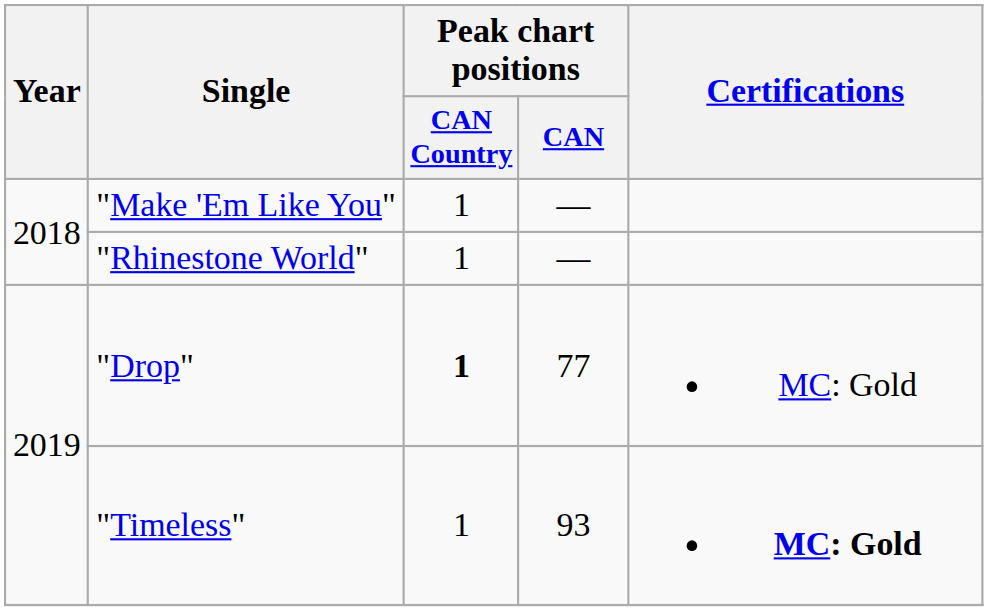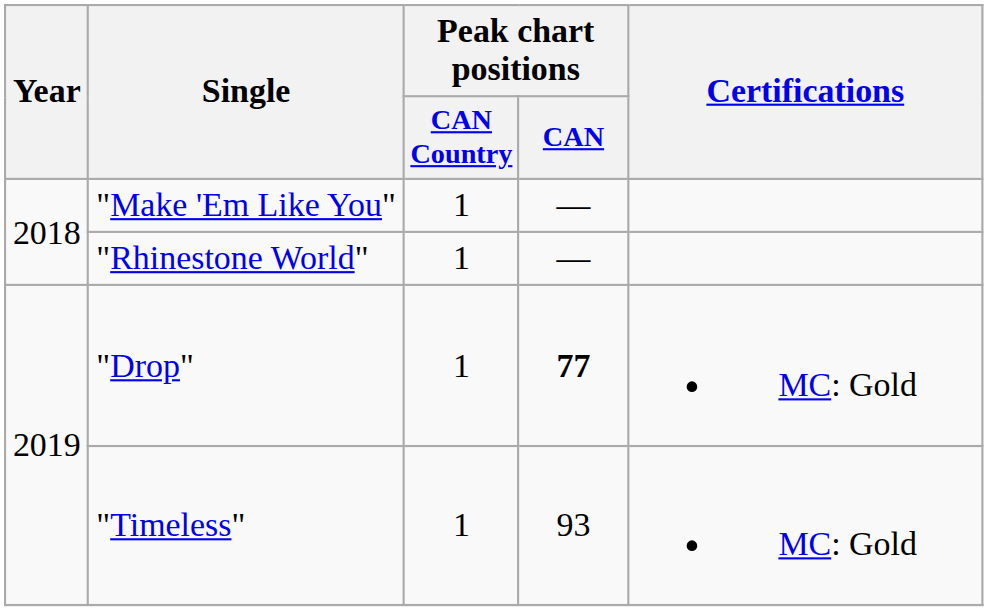(461, 365) bold -> (461, 365) normal
(573, 365) normal -> (573, 365) bold
(805, 545) bold -> (805, 545) normal
